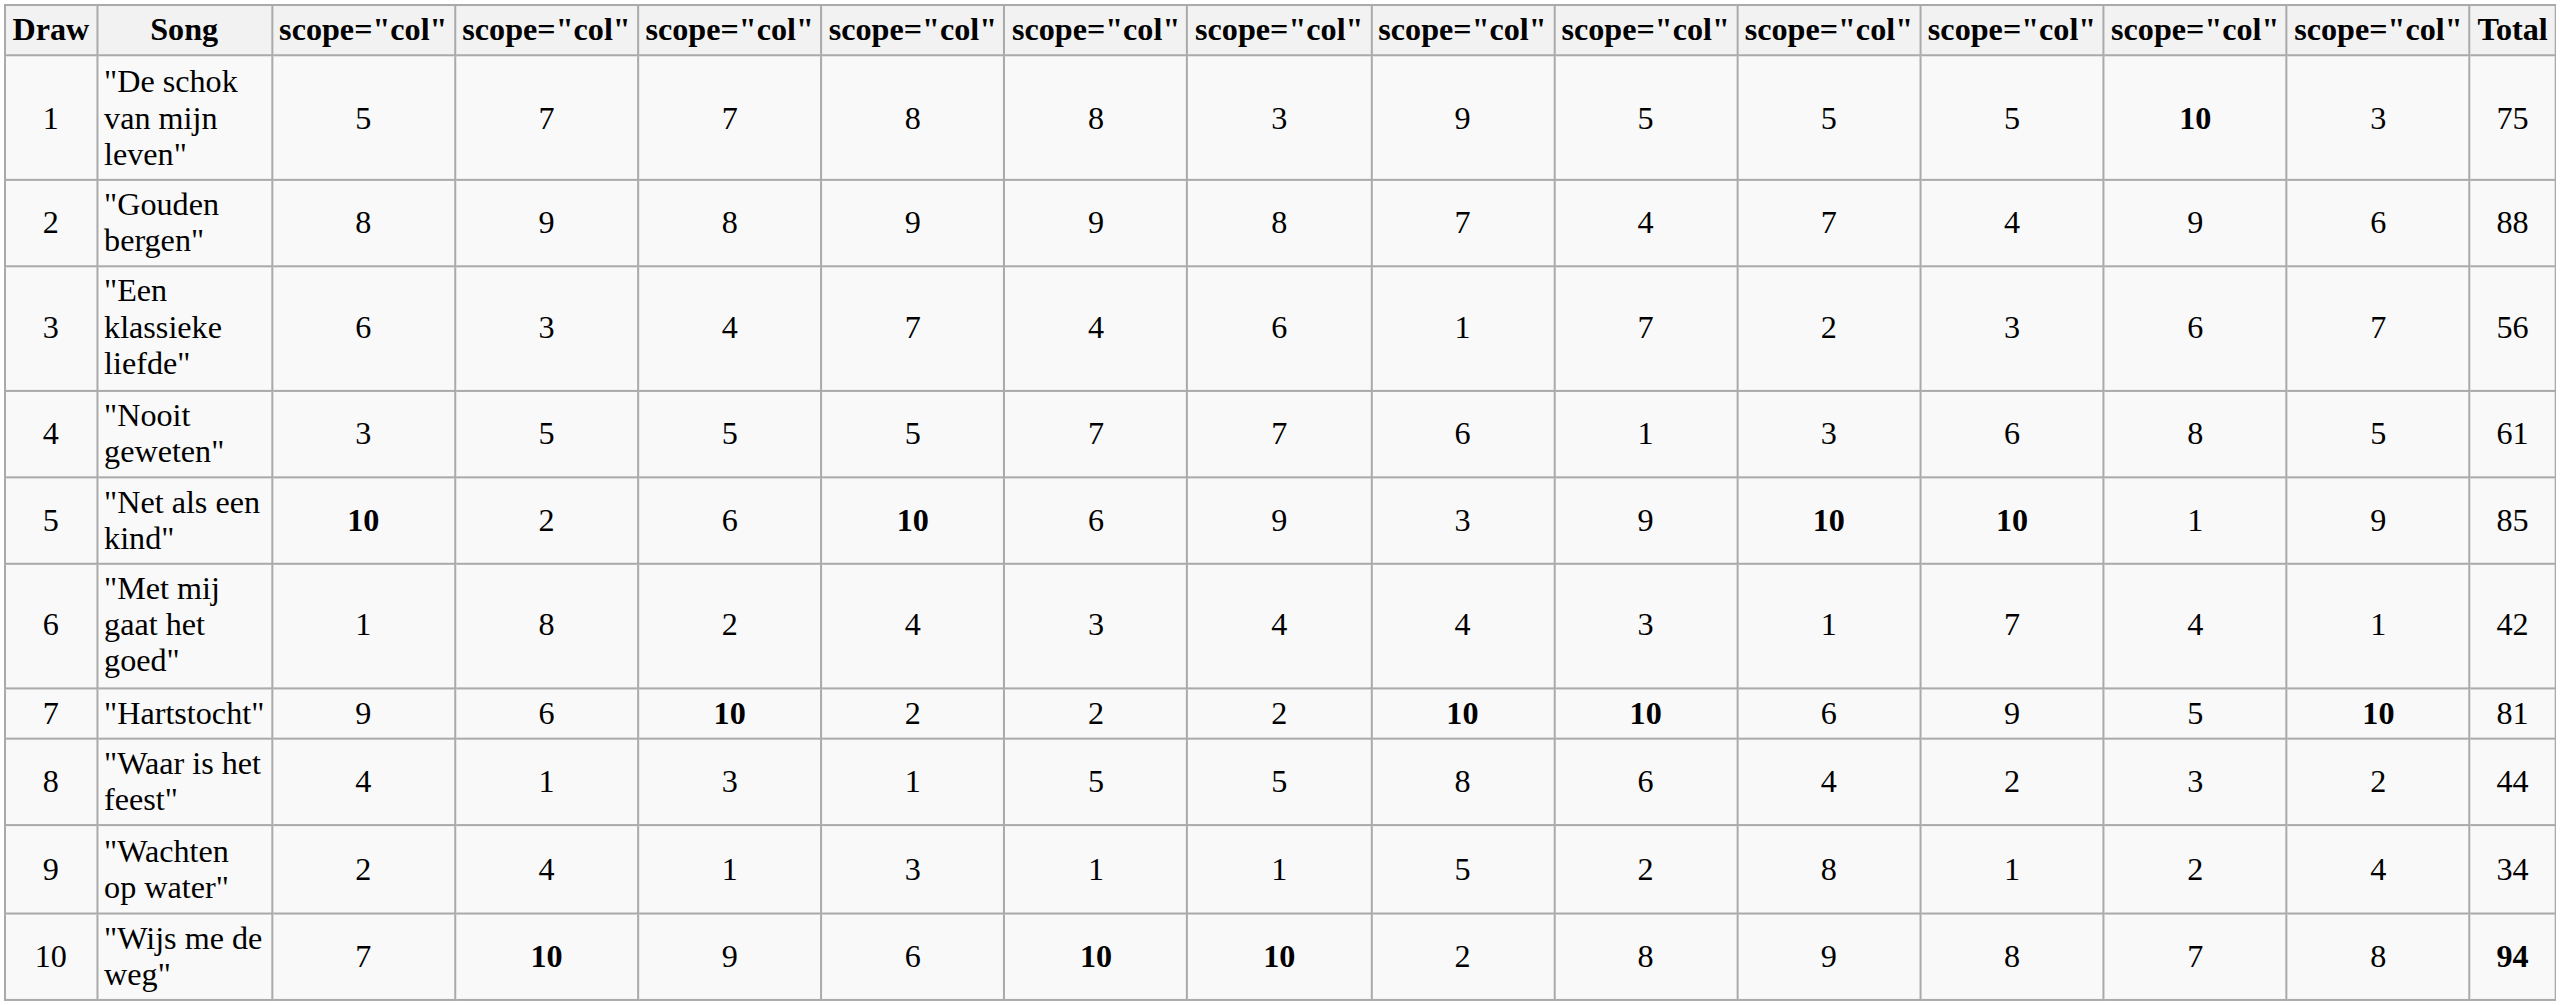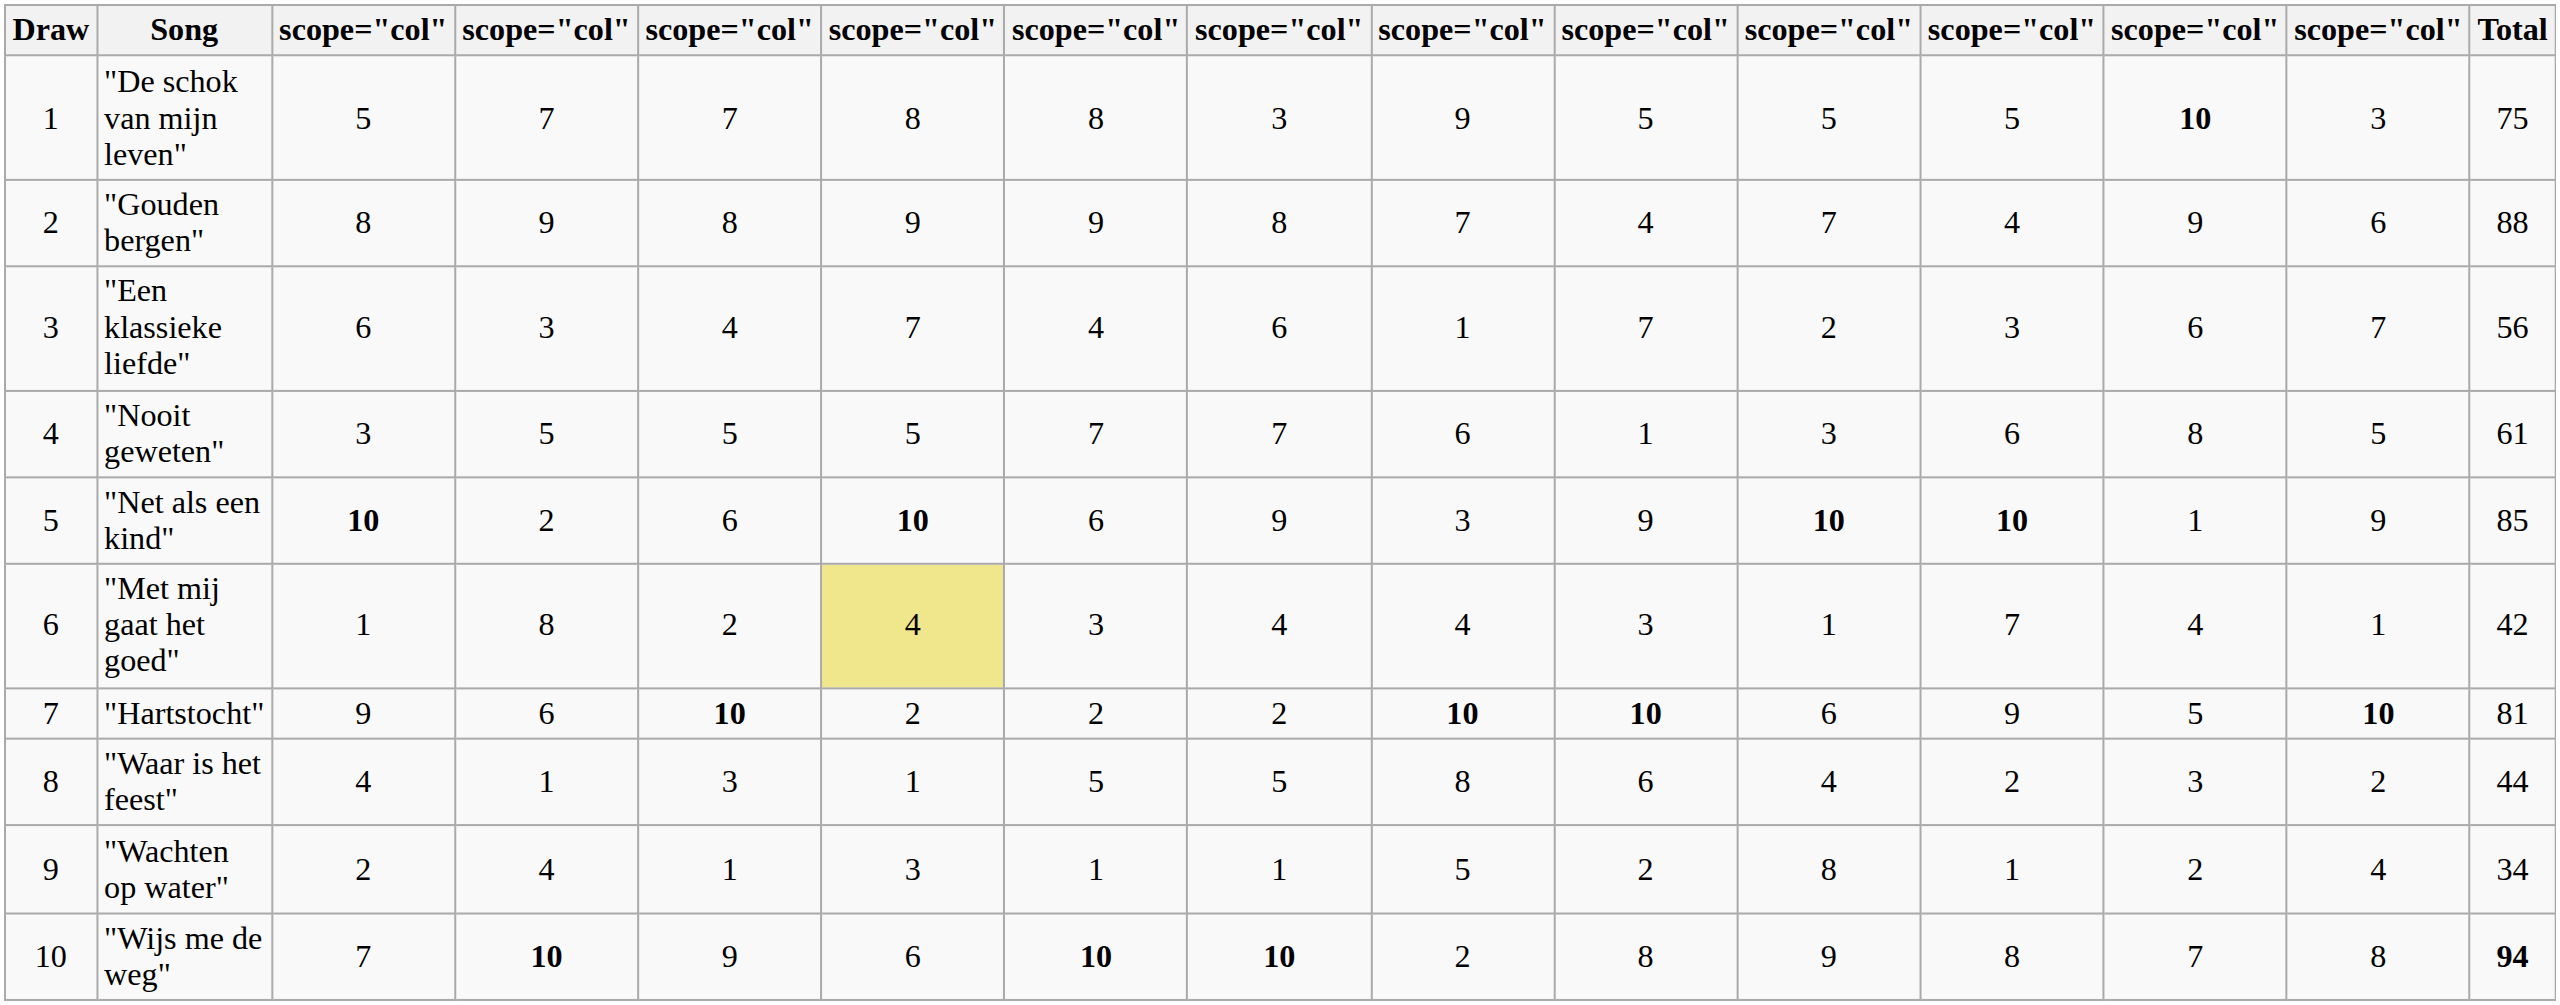(913, 625) no background -> (913, 625) khaki background
